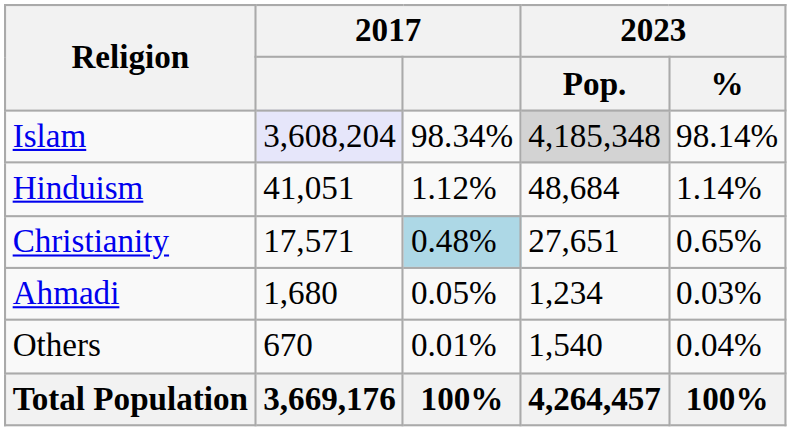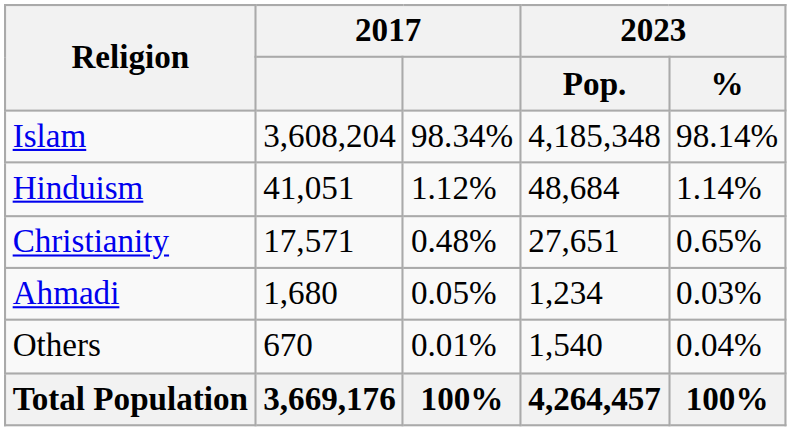(329, 135) lavender background -> (329, 135) no background
(595, 135) lightgrey background -> (595, 135) no background
(454, 240) lightblue background -> (454, 240) no background
